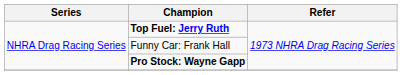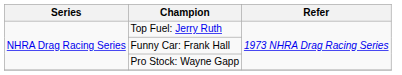(180, 29) bold -> (176, 29) normal
(188, 62) bold -> (185, 62) normal
